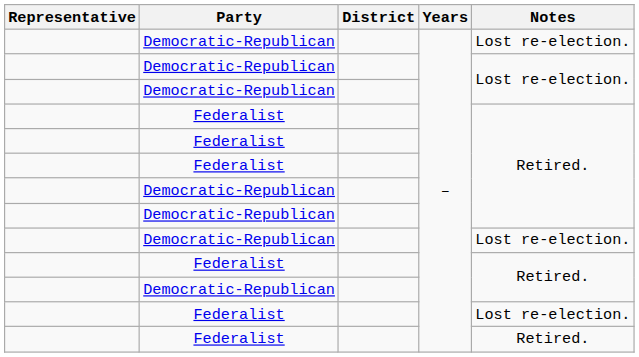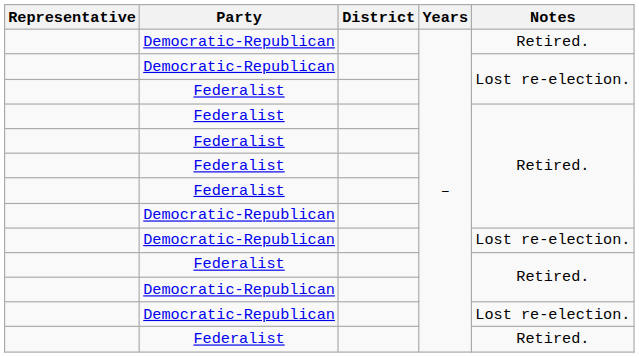(553, 42) Lost re-election. -> (553, 42) Retired.
(239, 91) Democratic-Republican -> (239, 91) Federalist
(239, 191) Democratic-Republican -> (239, 191) Federalist
(239, 314) Federalist -> (239, 314) Democratic-Republican
